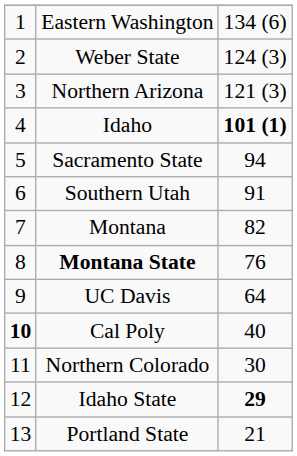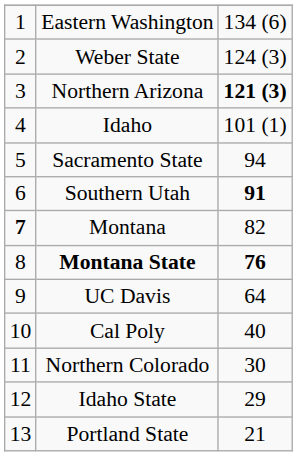(255, 90) normal -> (255, 90) bold
(255, 124) bold -> (255, 124) normal
(255, 193) normal -> (255, 193) bold
(20, 227) normal -> (20, 227) bold
(255, 262) normal -> (255, 262) bold
(20, 330) bold -> (20, 330) normal
(255, 399) bold -> (255, 399) normal
